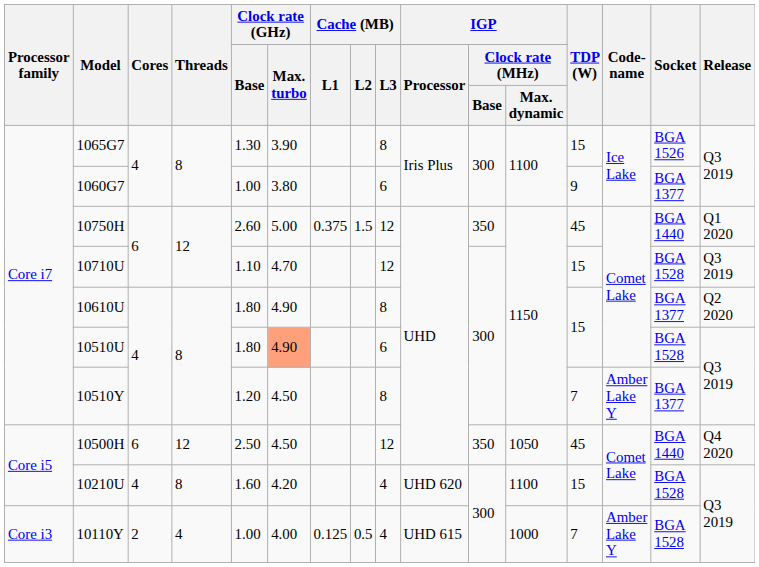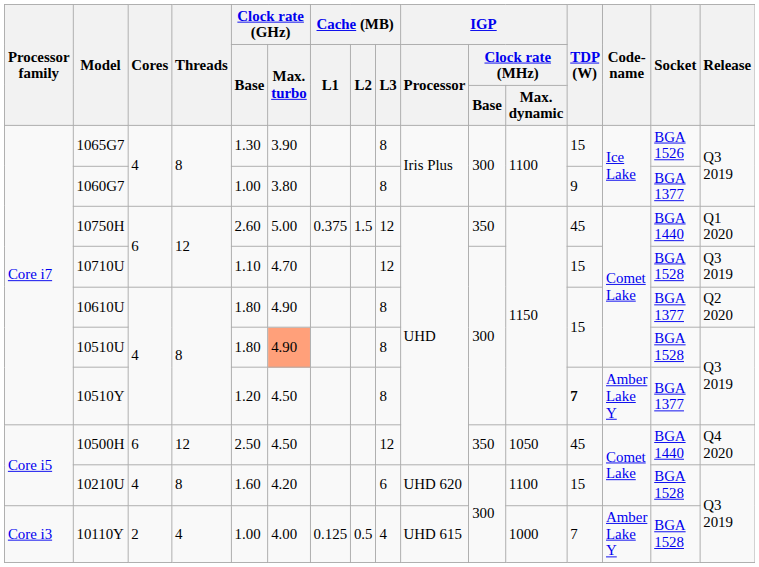(383, 186) 6 -> (383, 186) 8
(383, 347) 6 -> (383, 347) 8
(574, 396) normal -> (574, 396) bold
(383, 485) 4 -> (383, 485) 6
